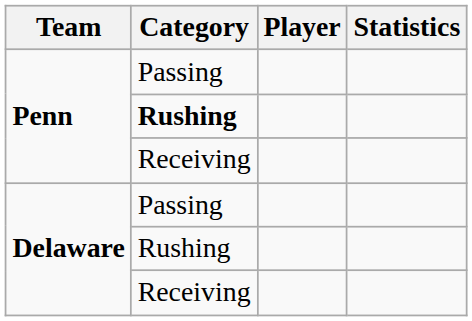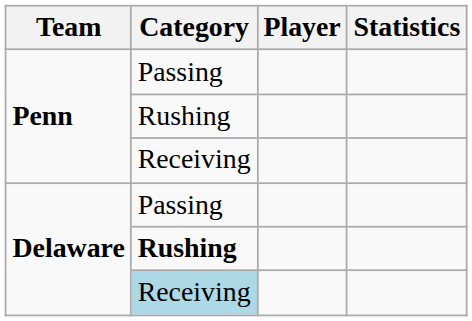(187, 115) bold -> (184, 115) normal
(184, 248) normal -> (187, 248) bold
(194, 292) no background -> (194, 292) lightblue background
